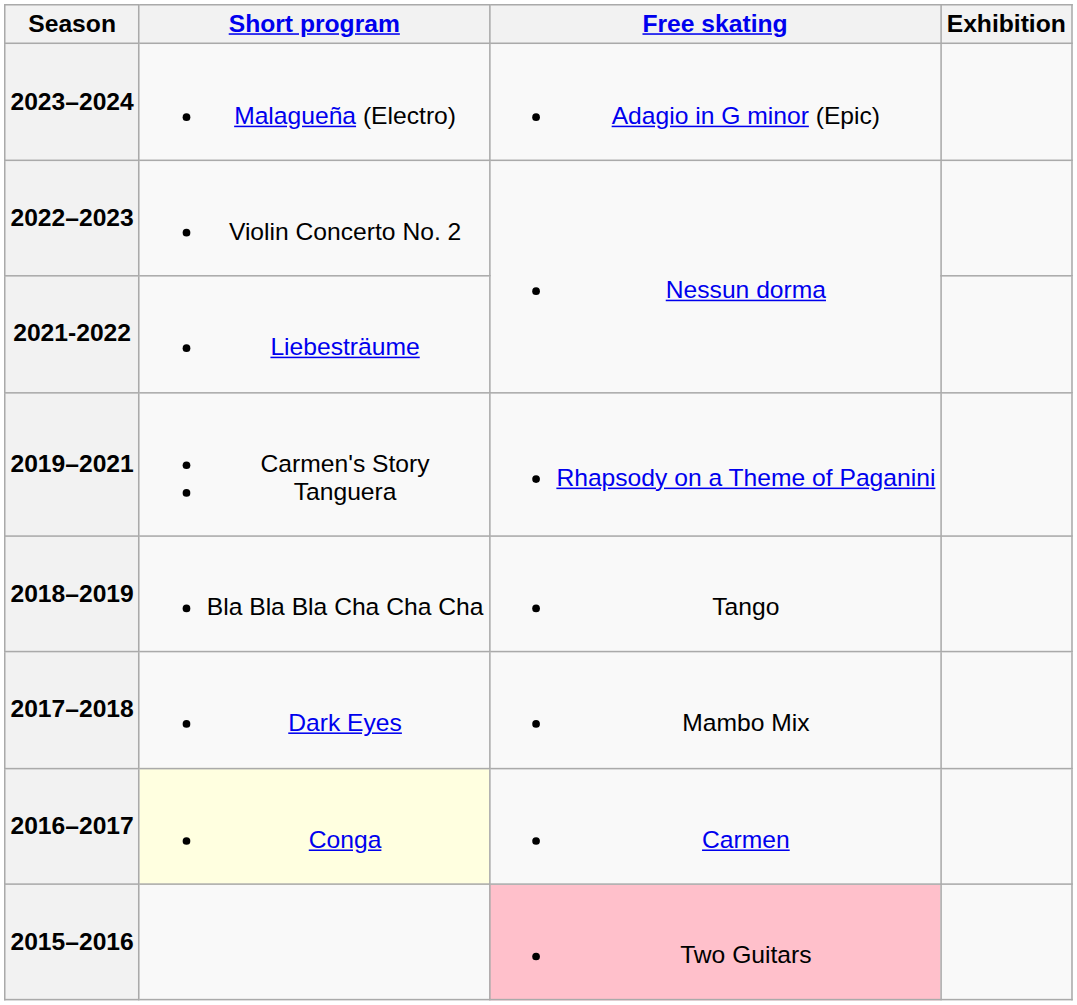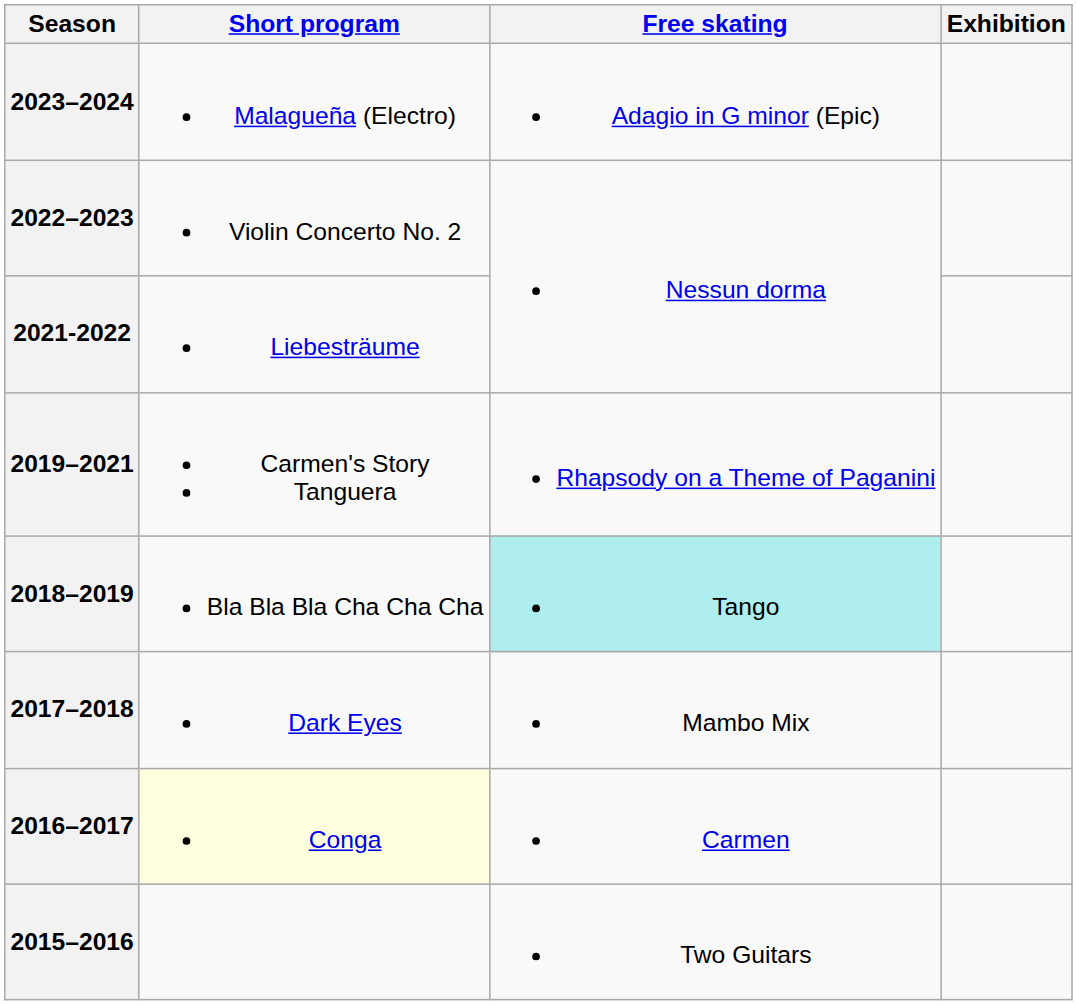(715, 608) no background -> (715, 608) paleturquoise background
(715, 956) pink background -> (715, 956) no background
